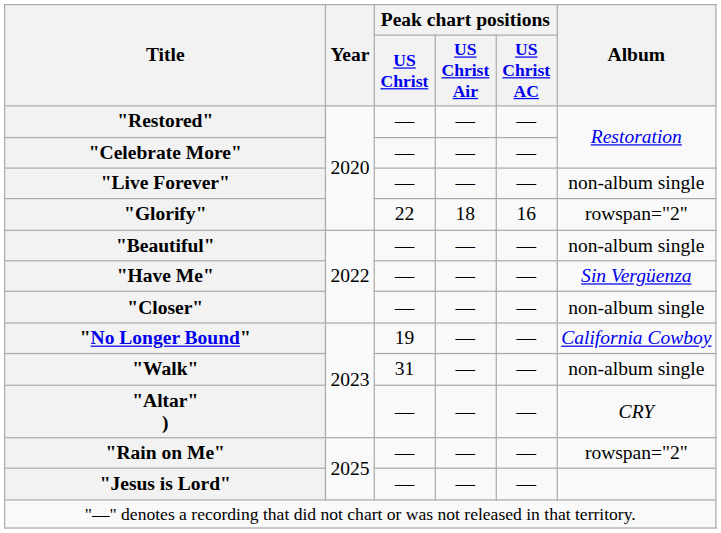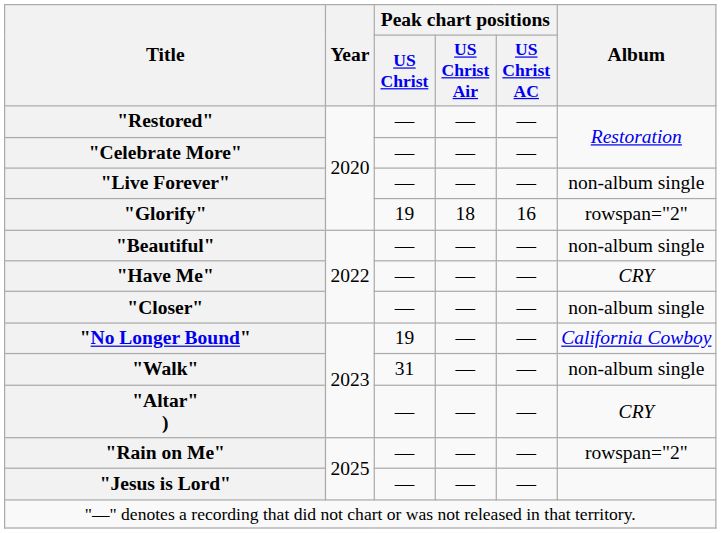(404, 214) 22 -> (404, 214) 19
(636, 276) Sin Vergüenza -> (636, 276) CRY
